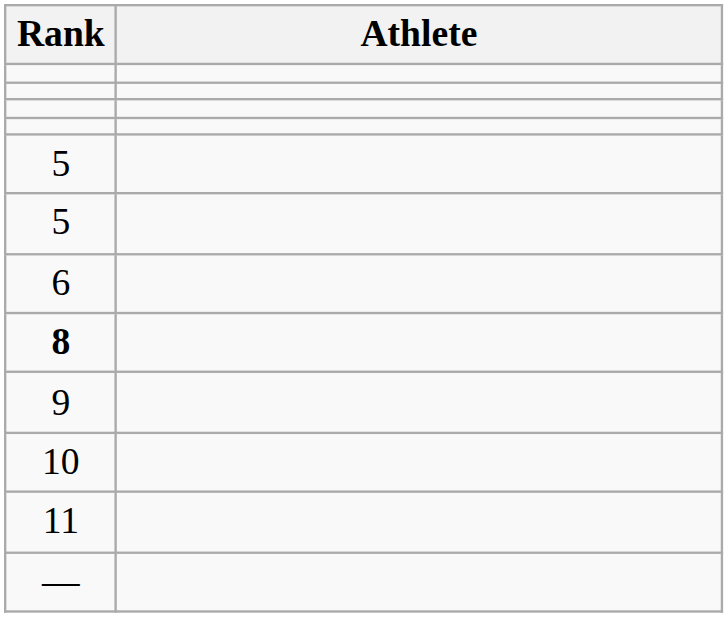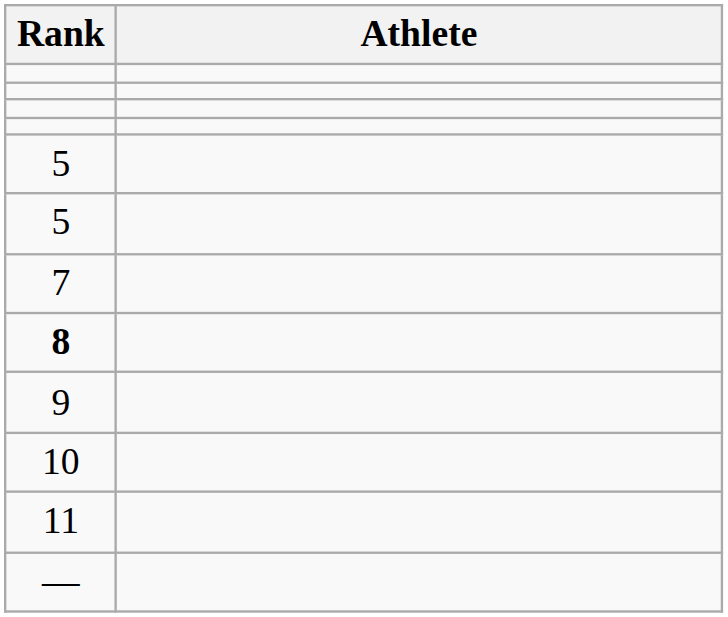(61, 282) 6 -> (61, 282) 7
